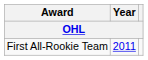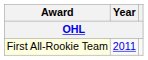(57, 47) no background -> (57, 47) lightyellow background
